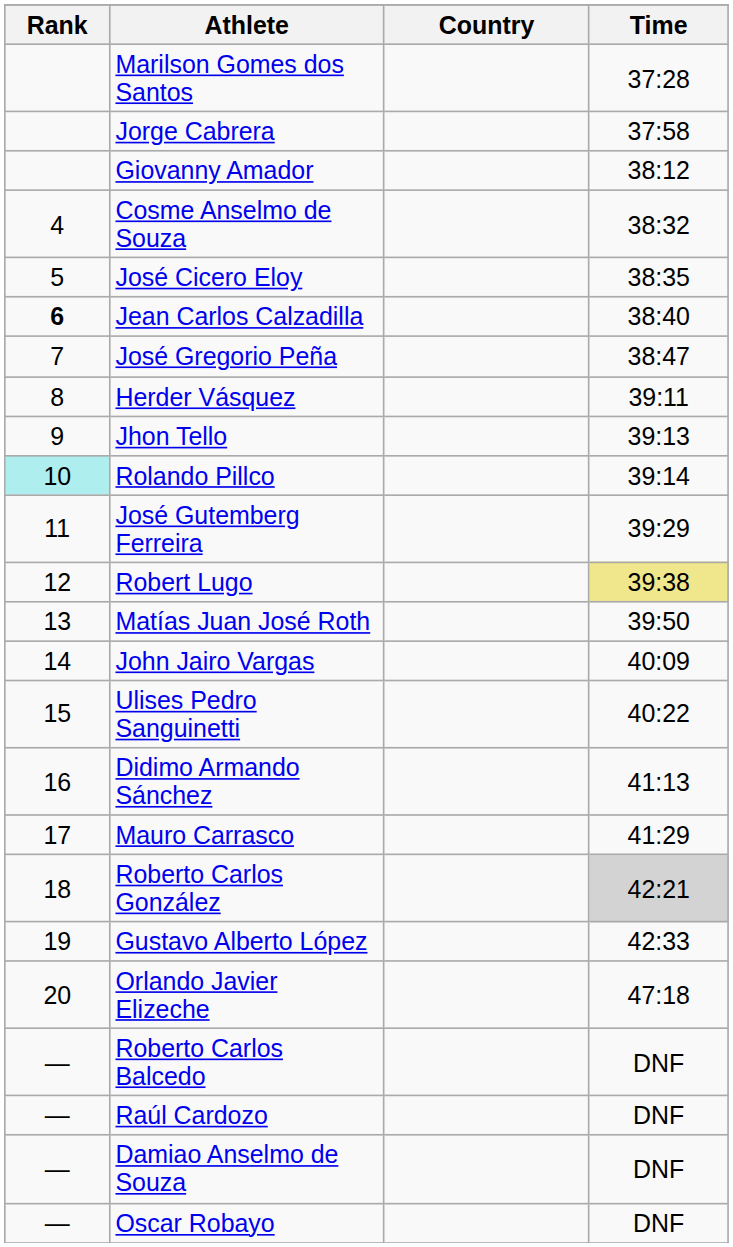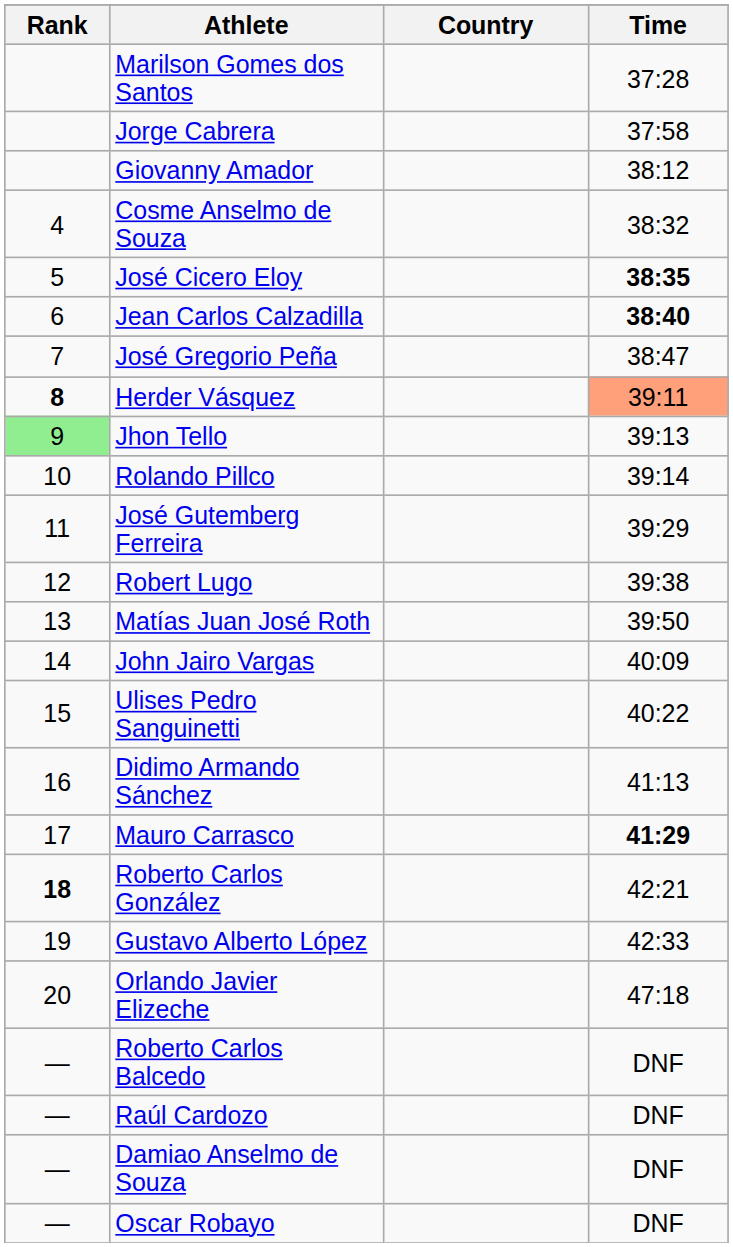(659, 278) normal -> (658, 278) bold
(57, 317) bold -> (57, 317) normal
(659, 317) normal -> (658, 317) bold
(57, 396) normal -> (57, 396) bold
(659, 396) no background -> (658, 396) lightsalmon background
(57, 436) no background -> (57, 436) lightgreen background
(57, 475) paleturquoise background -> (57, 475) no background
(659, 582) khaki background -> (658, 582) no background
(659, 835) normal -> (658, 835) bold
(57, 888) normal -> (57, 888) bold
(659, 888) lightgrey background -> (658, 888) no background
